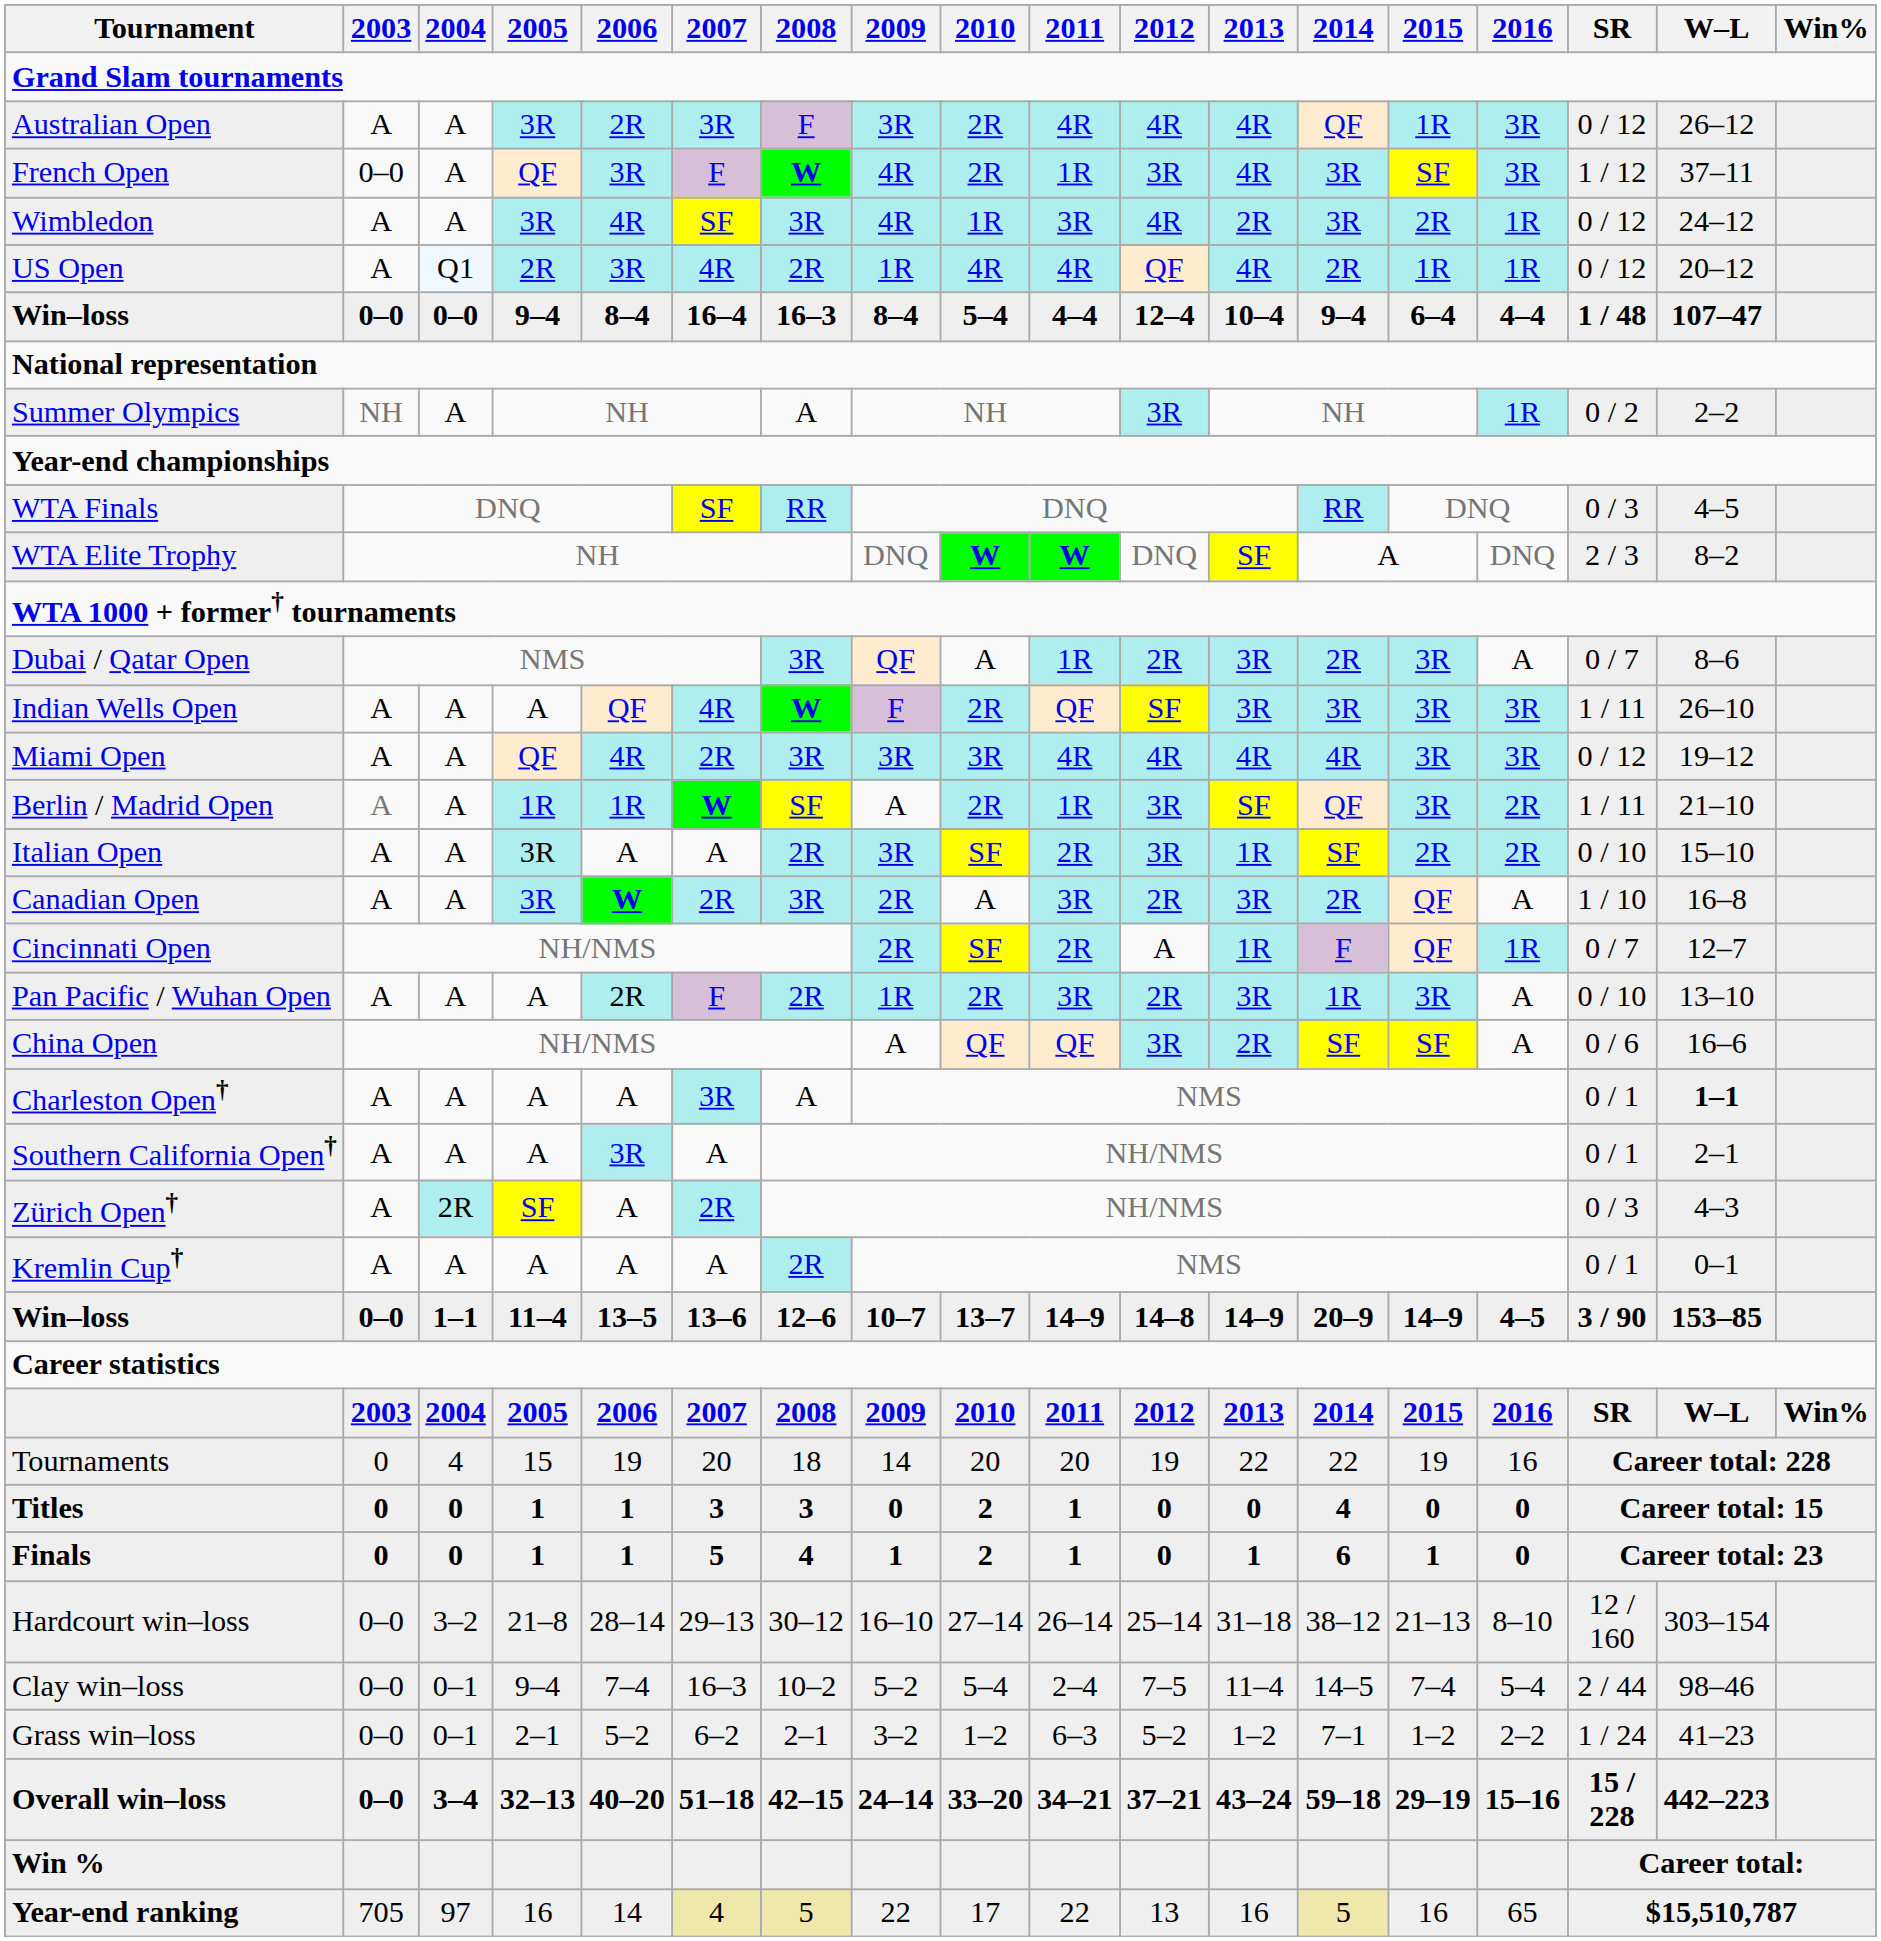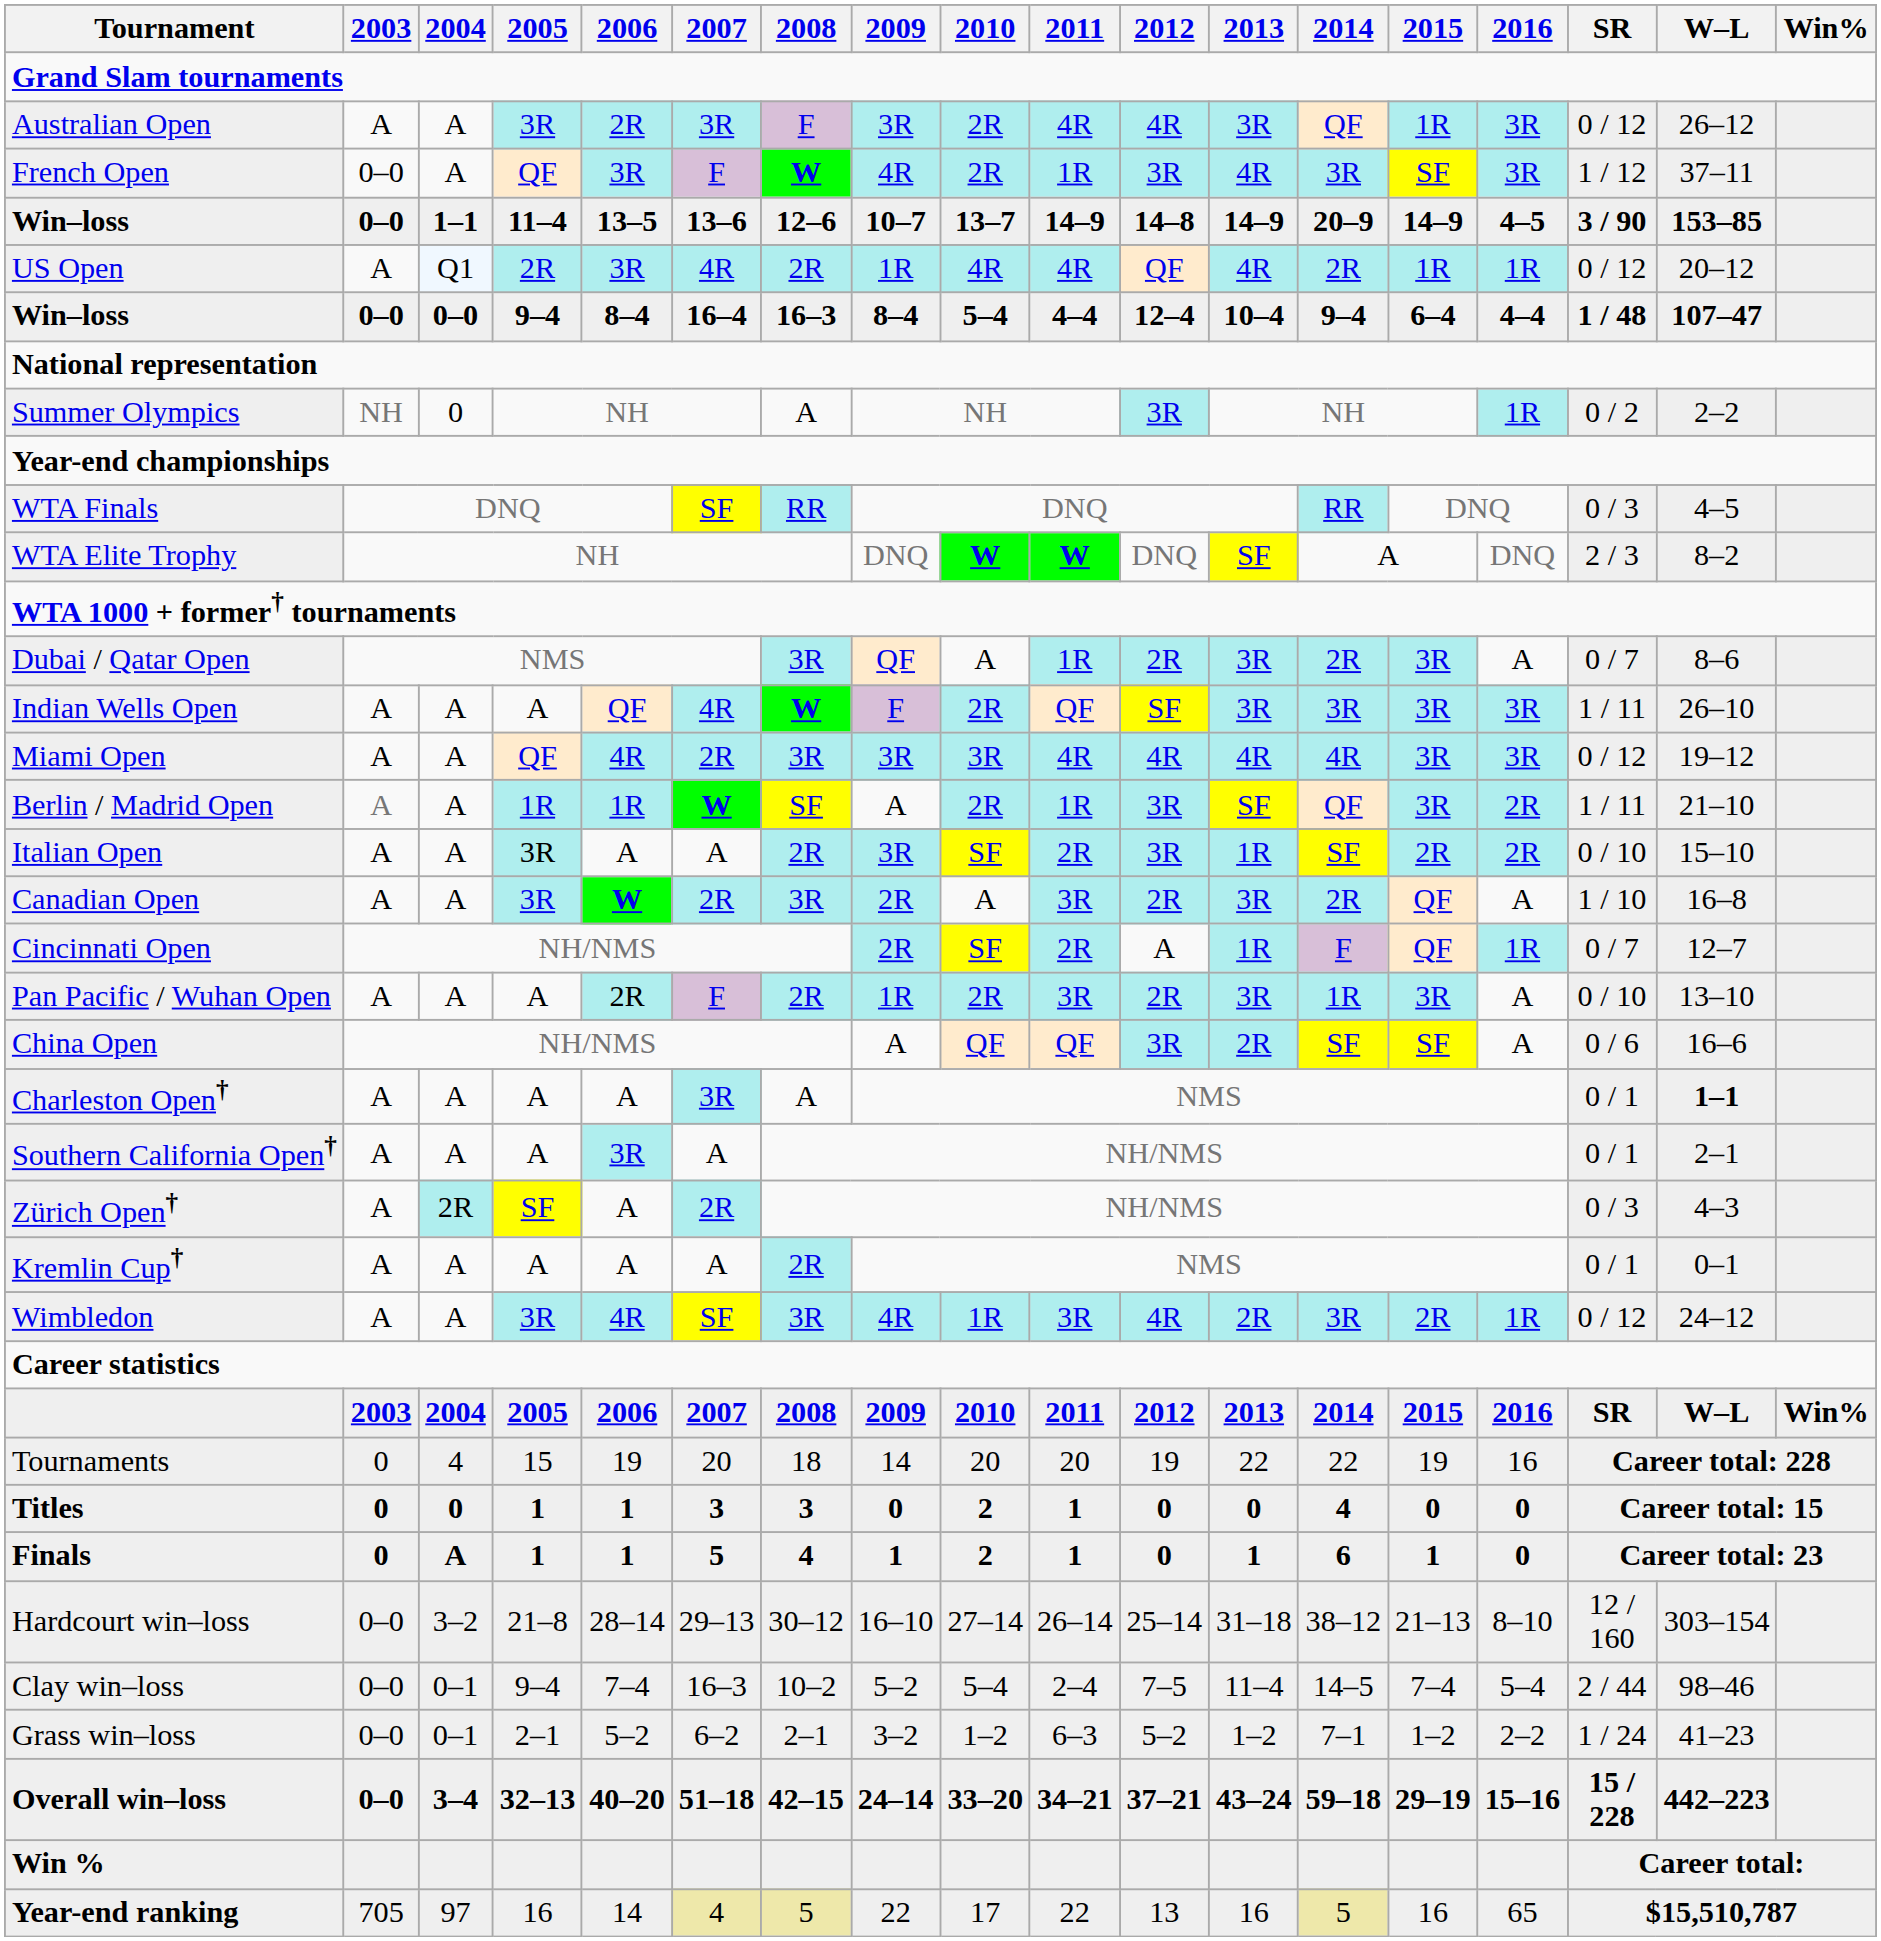(1254, 124) 4R -> (1254, 124) 3R
rows swapped: (83, 220) <-> (70, 1316)
(456, 412) A -> (456, 412) 0
(456, 1556) 0 -> (456, 1556) A
